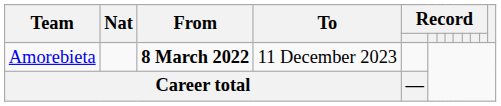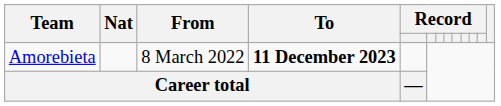(195, 56) bold -> (193, 56) normal
(327, 56) normal -> (324, 56) bold
